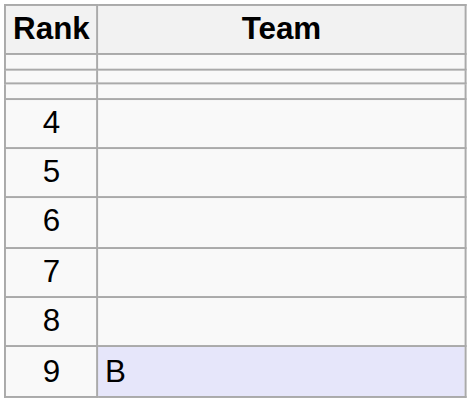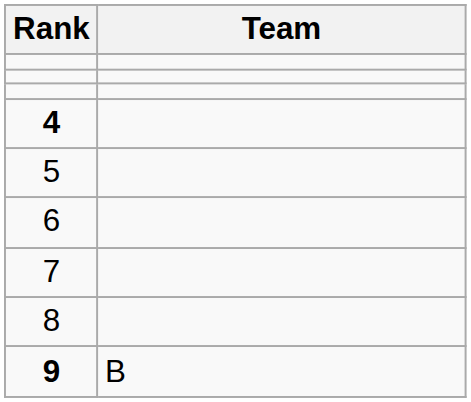(51, 122) normal -> (51, 122) bold
(51, 371) normal -> (51, 371) bold
(116, 371) lavender background -> (116, 371) no background
